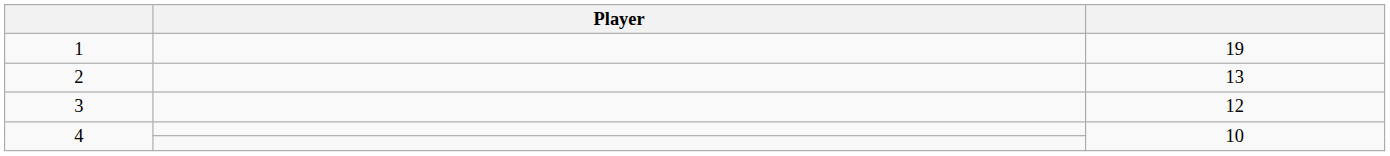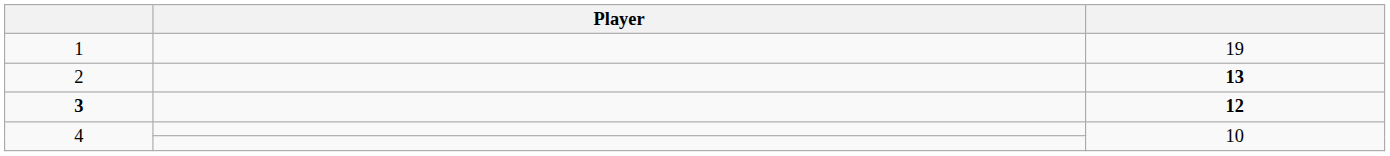(1235, 77) normal -> (1235, 77) bold
(79, 106) normal -> (79, 106) bold
(1235, 106) normal -> (1235, 106) bold
